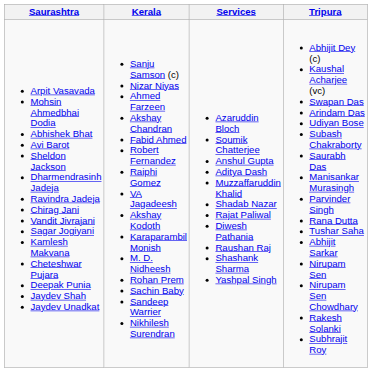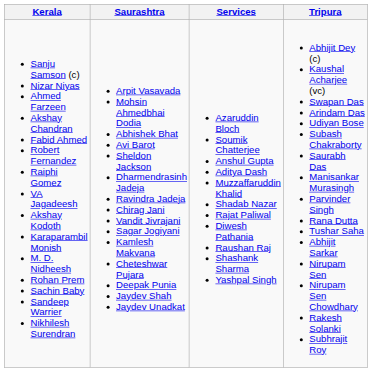columns swapped: (146, 12) <-> (54, 12)
